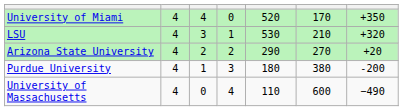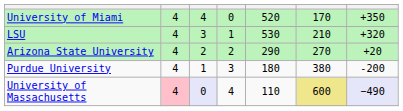(175, 92) no background -> (175, 92) pink background
(203, 92) no background -> (203, 92) lavender background
(322, 92) no background -> (322, 92) khaki background
(373, 92) no background -> (373, 92) lavender background
